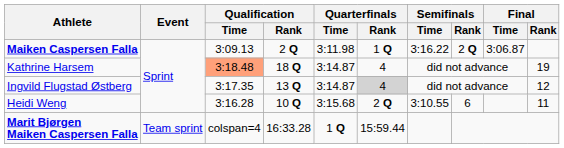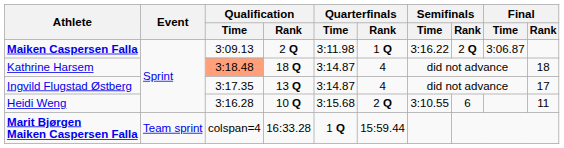(543, 67) 19 -> (543, 67) 18
(383, 86) lightgrey background -> (383, 86) no background
(543, 86) 12 -> (543, 86) 17
